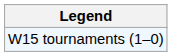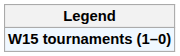(86, 39) normal -> (90, 39) bold
